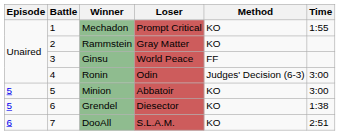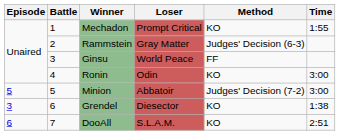(213, 43) KO -> (255, 43) Judges' Decision (6-3)
(255, 75) Judges' Decision (6-3) -> (213, 75) KO
(213, 91) KO -> (255, 91) Judges' Decision (7-2)
(9, 106) 5 -> (9, 106) 3
